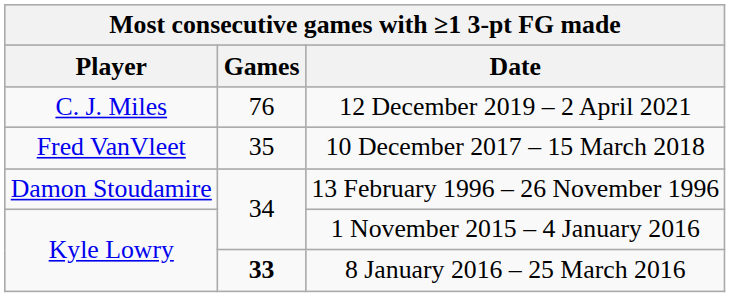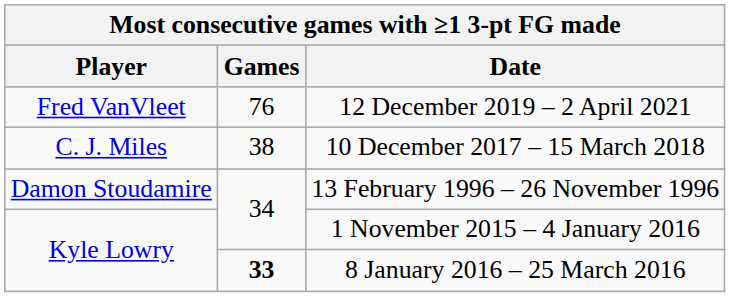(111, 106) C. J. Miles -> (111, 106) Fred VanVleet
(111, 147) Fred VanVleet -> (111, 147) C. J. Miles
(262, 147) 35 -> (262, 147) 38
